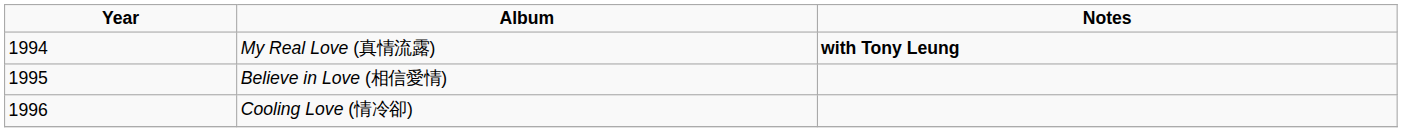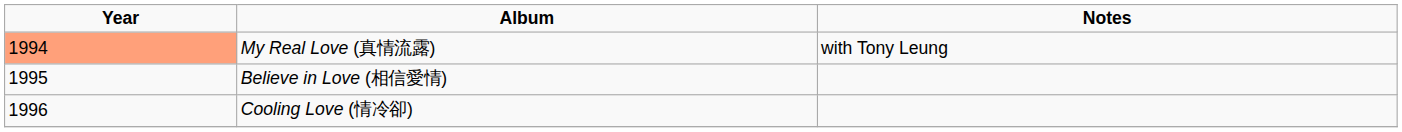(28, 48) no background -> (28, 48) lightsalmon background
(890, 48) bold -> (884, 48) normal
